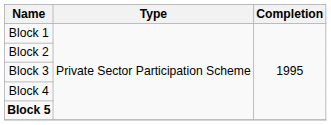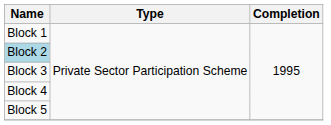(29, 52) no background -> (27, 52) lightblue background
(29, 110) bold -> (27, 110) normal
